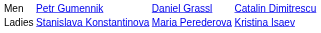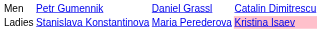(265, 22) no background -> (265, 22) pink background
